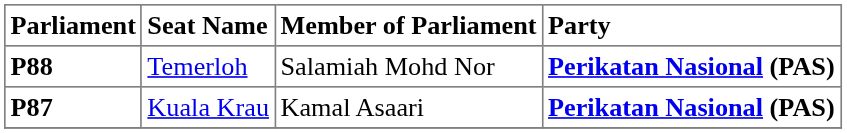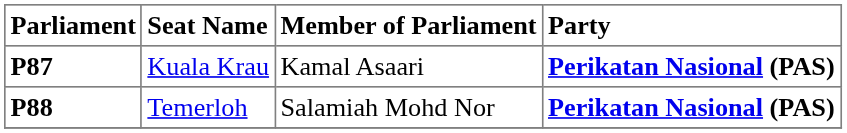rows swapped: (32, 106) <-> (32, 66)
